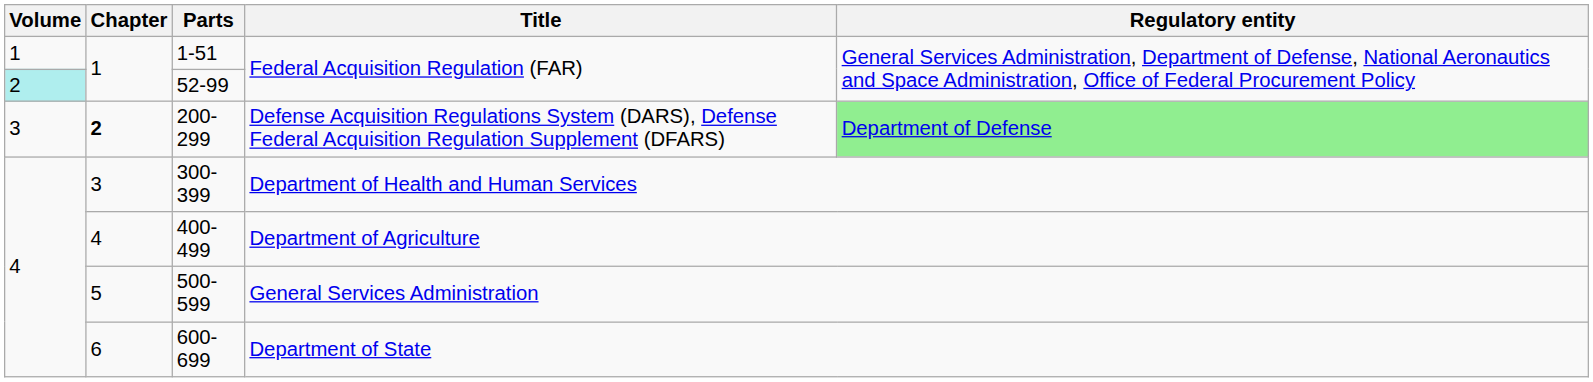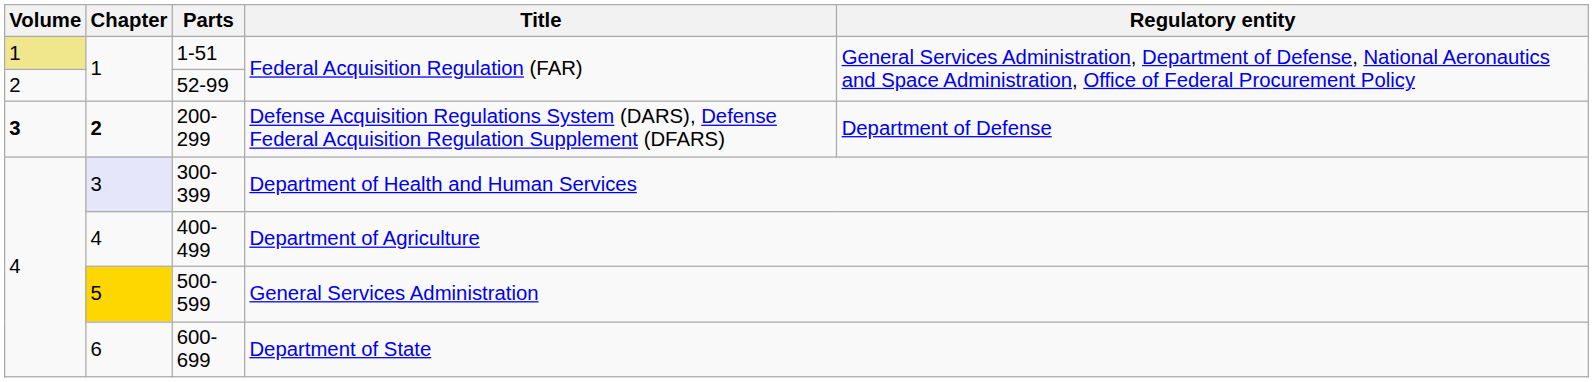(15, 52) no background -> (15, 52) khaki background
(15, 85) paleturquoise background -> (15, 85) no background
(15, 128) normal -> (15, 128) bold
(947, 128) lightgreen background -> (947, 128) no background
(96, 183) no background -> (96, 183) lavender background
(96, 293) no background -> (96, 293) gold background
